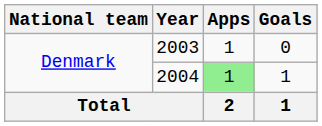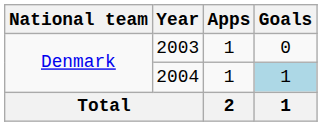(229, 77) lightgreen background -> (229, 77) no background
(286, 77) no background -> (286, 77) lightblue background
